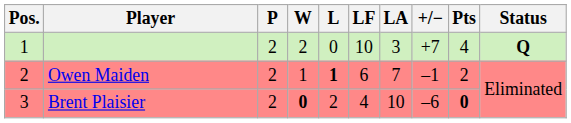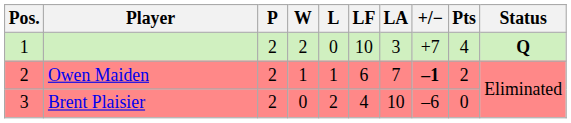(333, 74) bold -> (333, 74) normal
(430, 74) normal -> (430, 74) bold
(303, 103) bold -> (303, 103) normal
(464, 103) bold -> (464, 103) normal
